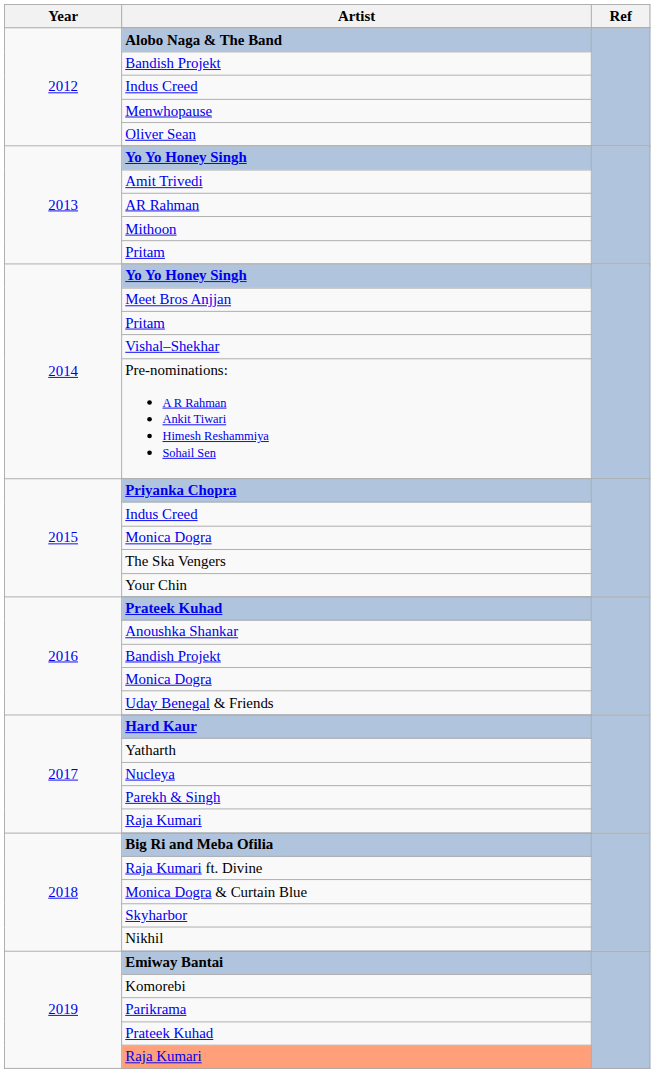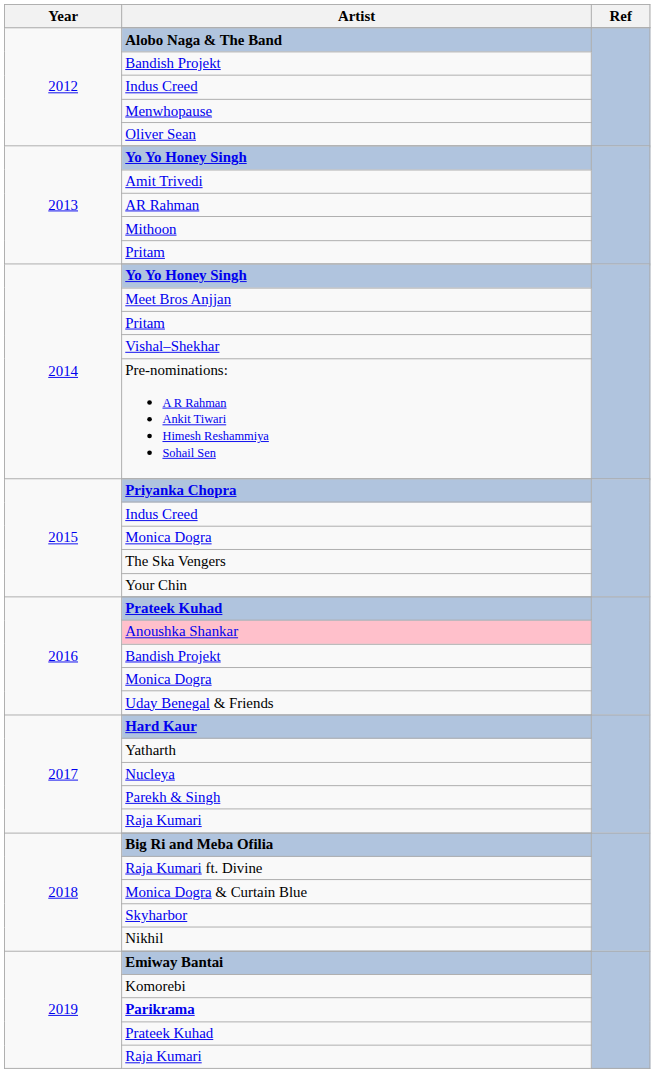(182, 632) no background -> (182, 632) pink background
(156, 1009) normal -> (160, 1009) bold
(163, 1056) lightsalmon background -> (163, 1056) no background
